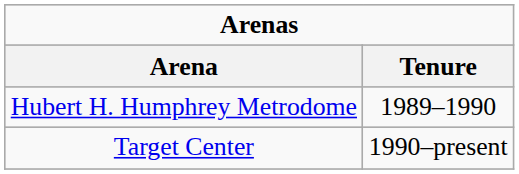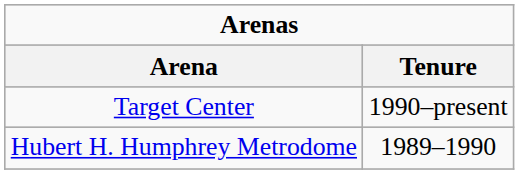rows swapped: (184, 106) <-> (184, 147)
